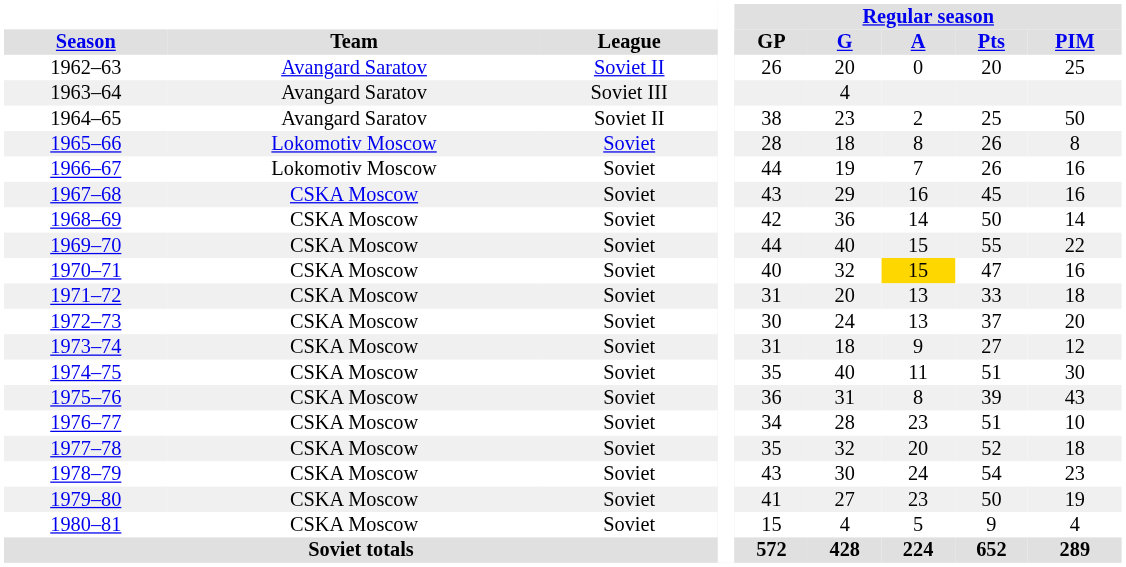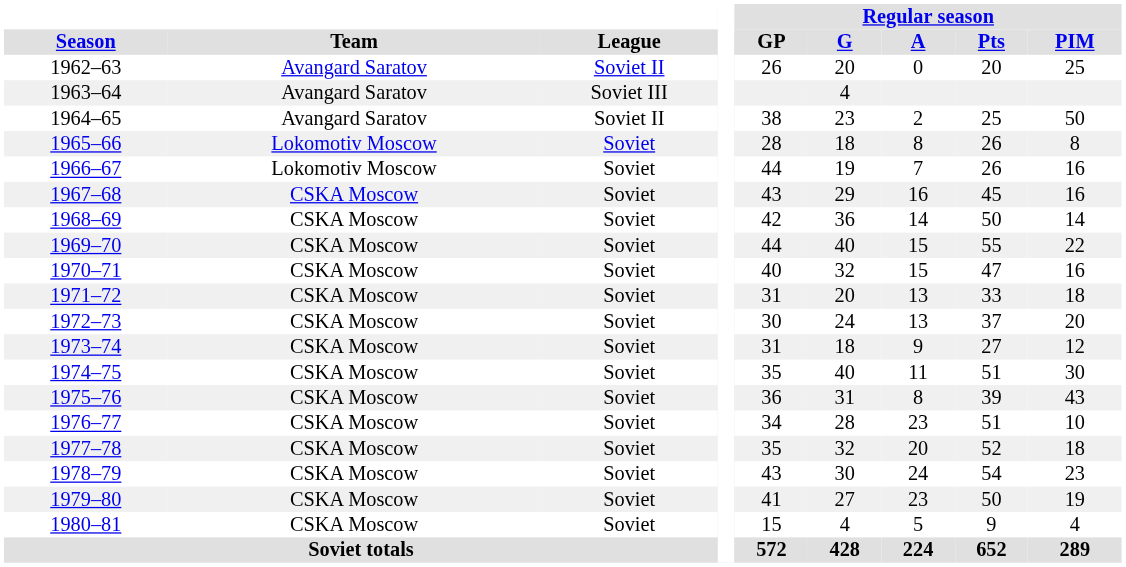(918, 270) gold background -> (918, 270) no background
